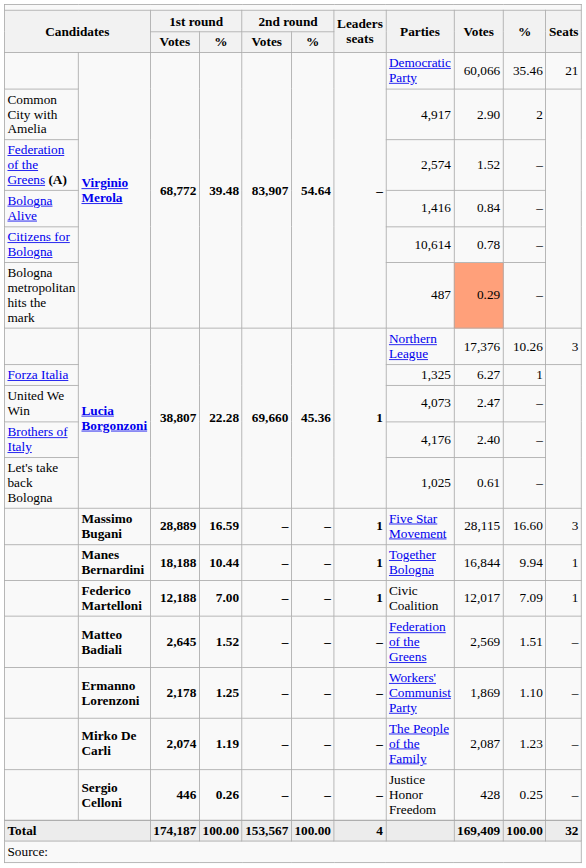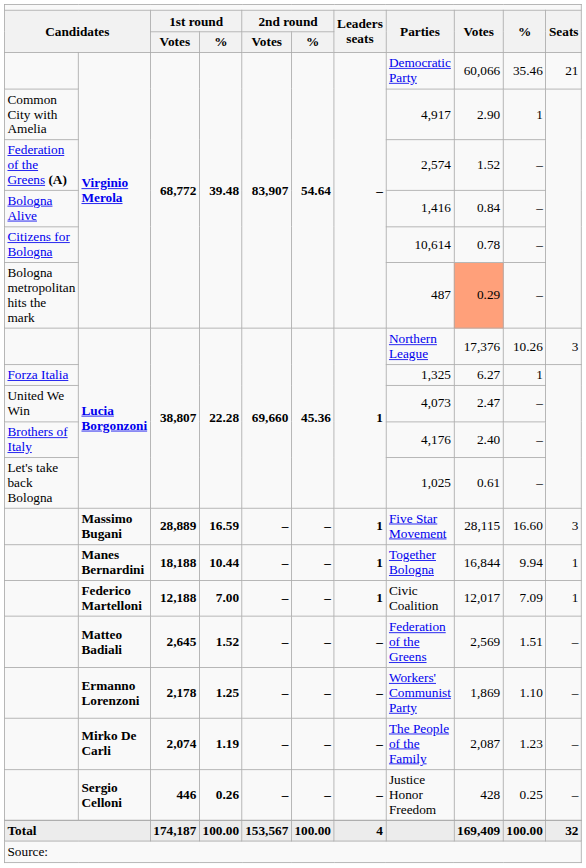(540, 114) 2 -> (540, 114) 1
